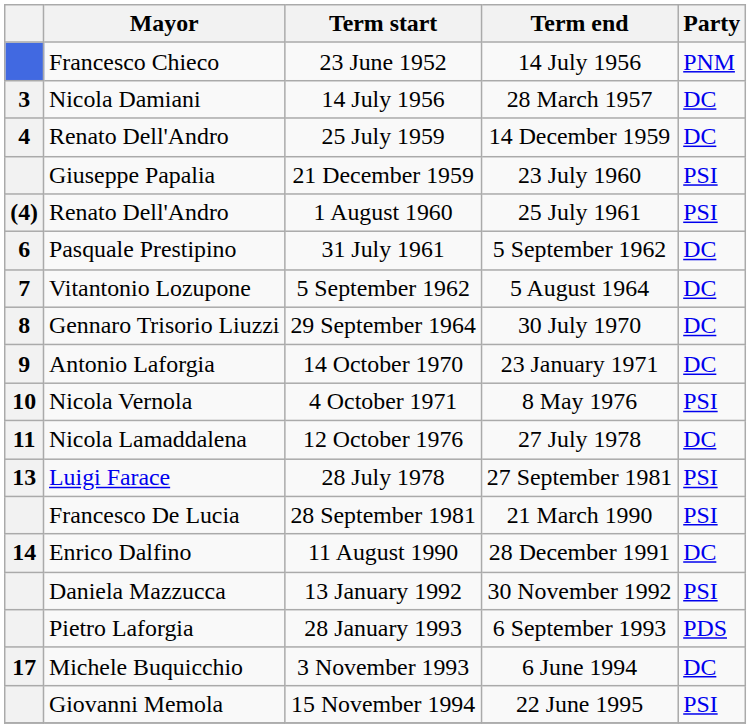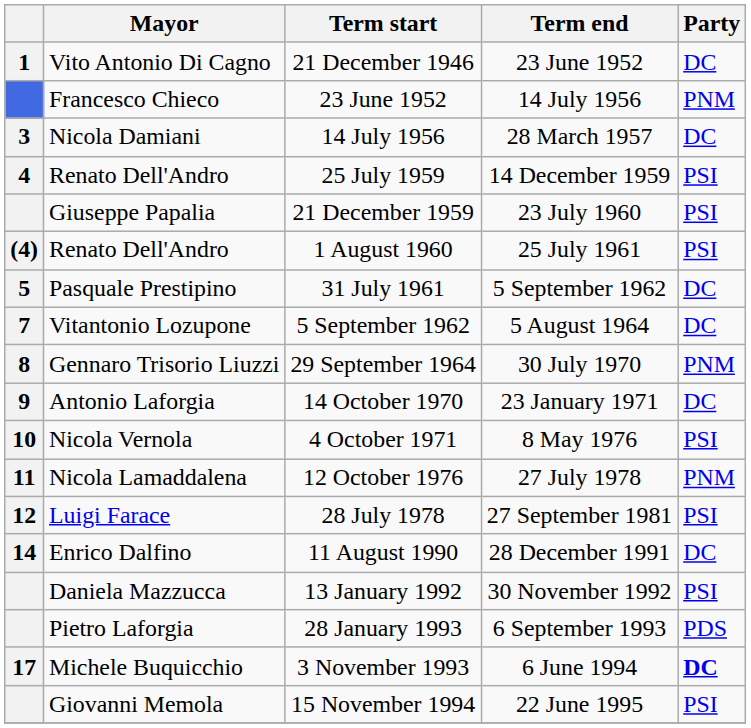+ row: (383, 61)
(700, 136) DC -> (700, 174) PSI
(24, 250) 6 -> (24, 288) 5
(700, 325) DC -> (709, 363) PNM
(700, 439) DC -> (709, 477) PNM
(24, 477) 13 -> (24, 514) 12
- row: (383, 514)
(700, 666) normal -> (700, 666) bold
